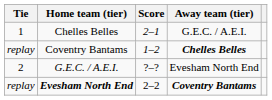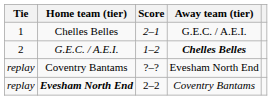(21, 49) replay -> (21, 49) 2
(86, 49) Coventry Bantams -> (86, 49) G.E.C. / A.E.I.
(21, 67) 2 -> (21, 67) replay
(86, 67) G.E.C. / A.E.I. -> (86, 67) Coventry Bantams
(214, 85) bold -> (214, 85) normal
